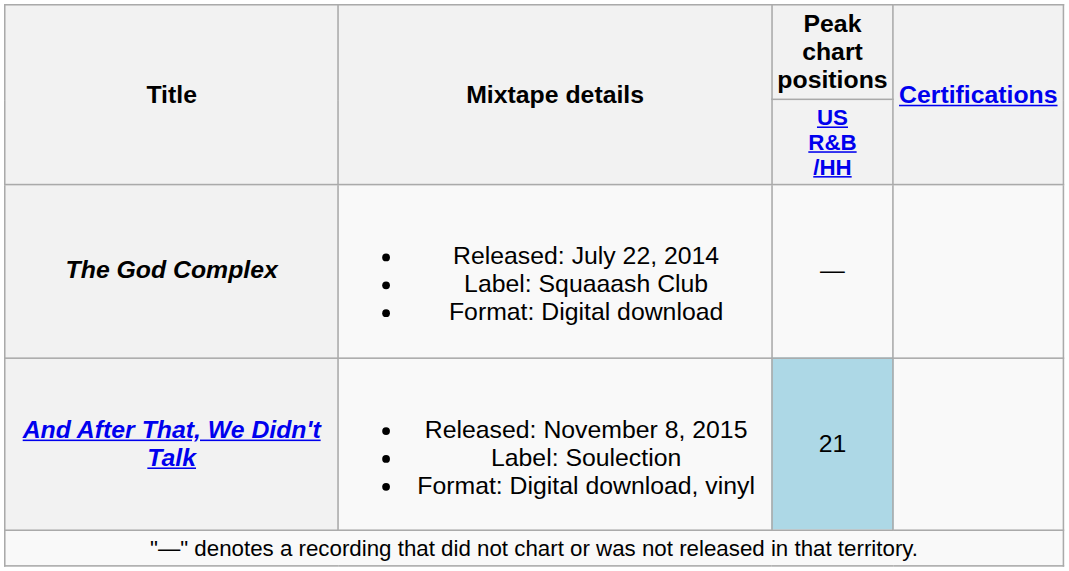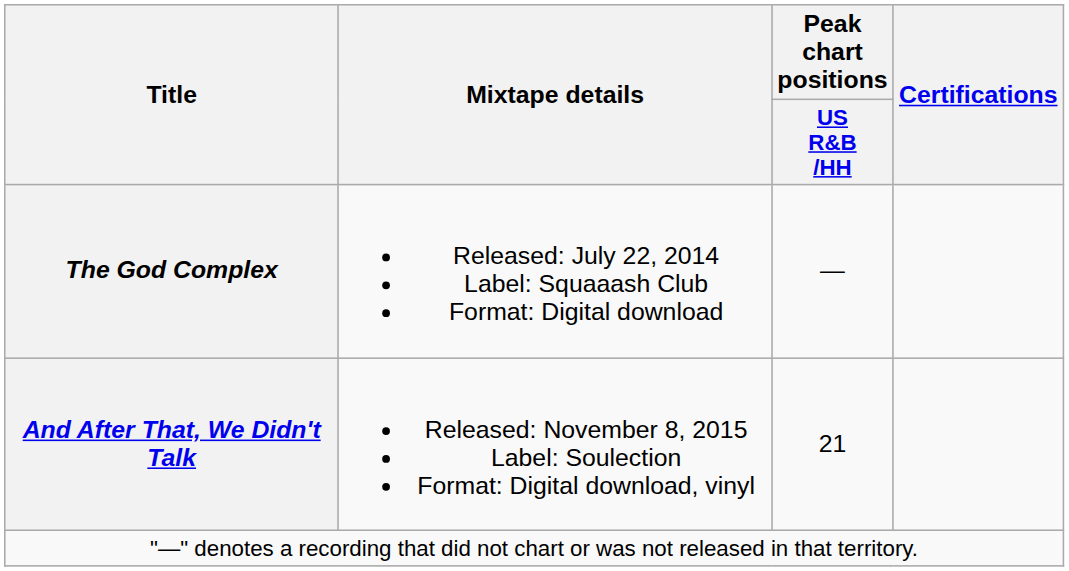(832, 443) lightblue background -> (832, 443) no background
